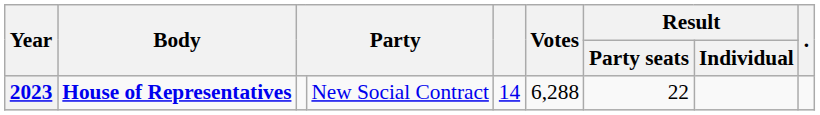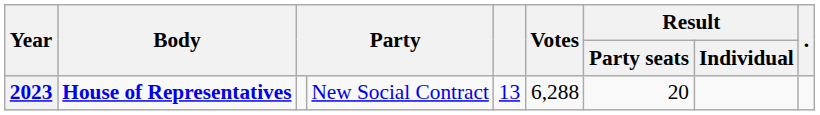(510, 92) 14 -> (510, 92) 13
(678, 92) 22 -> (678, 92) 20
